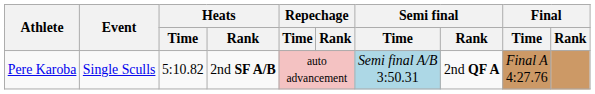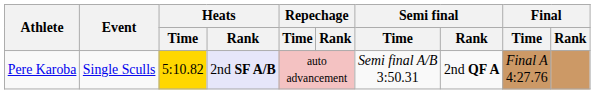(183, 70) no background -> (183, 70) gold background
(243, 70) no background -> (243, 70) lavender background
(398, 70) lightblue background -> (398, 70) no background
